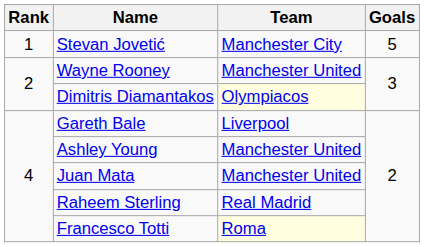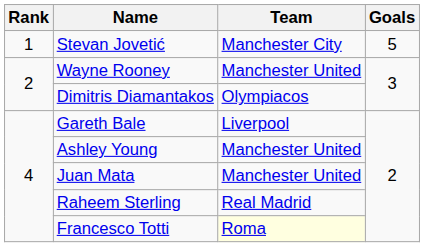(265, 96) lightyellow background -> (265, 96) no background
